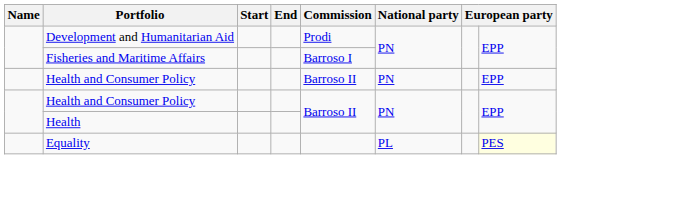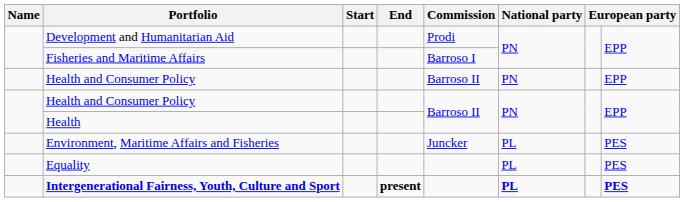+ row: (163, 143)
(493, 143) lightyellow background -> (615, 165) no background
+ row: (193, 186)
